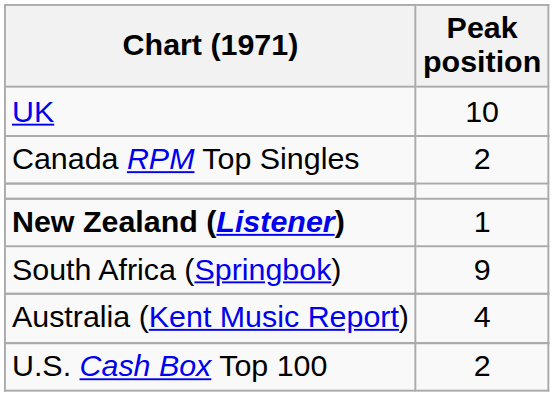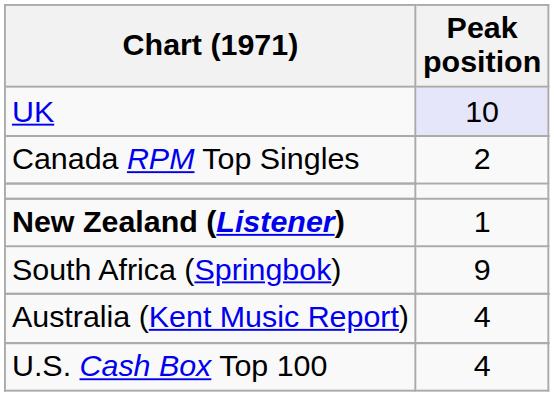(482, 111) no background -> (482, 111) lavender background
(482, 366) 2 -> (482, 366) 4
